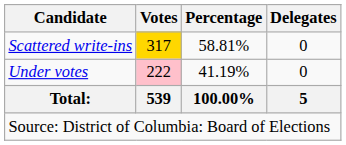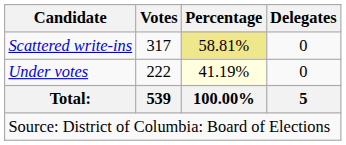(159, 45) gold background -> (159, 45) no background
(224, 45) no background -> (224, 45) khaki background
(159, 72) pink background -> (159, 72) no background
(224, 72) no background -> (224, 72) lightyellow background
